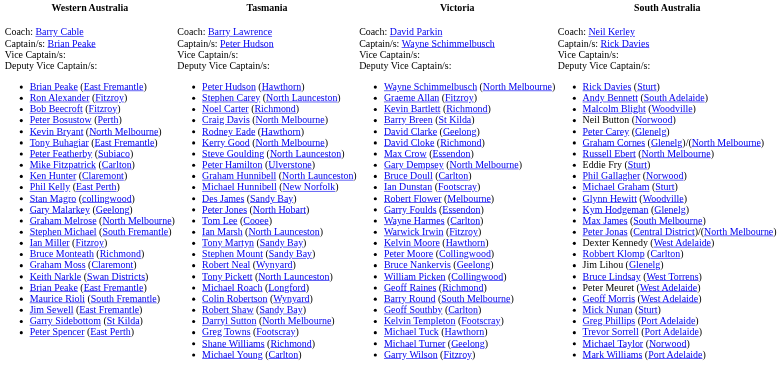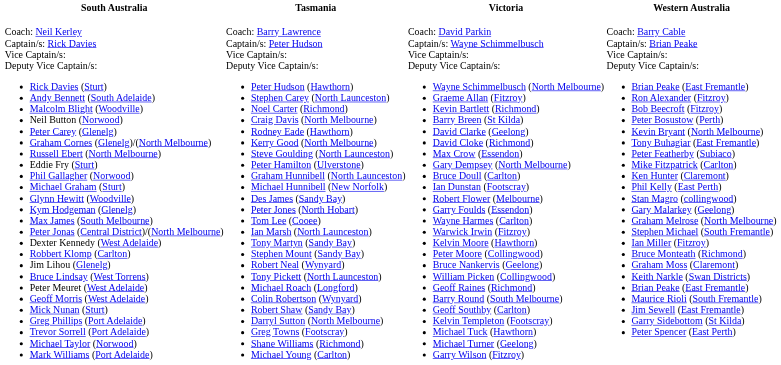columns swapped: (667, 7) <-> (90, 7)
